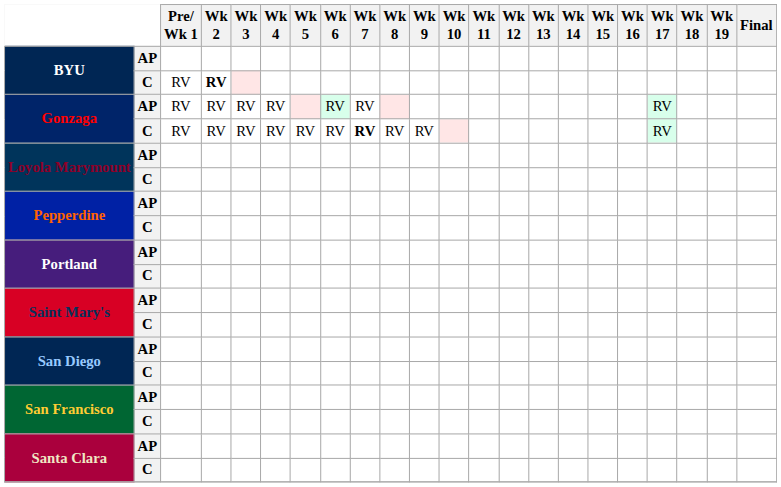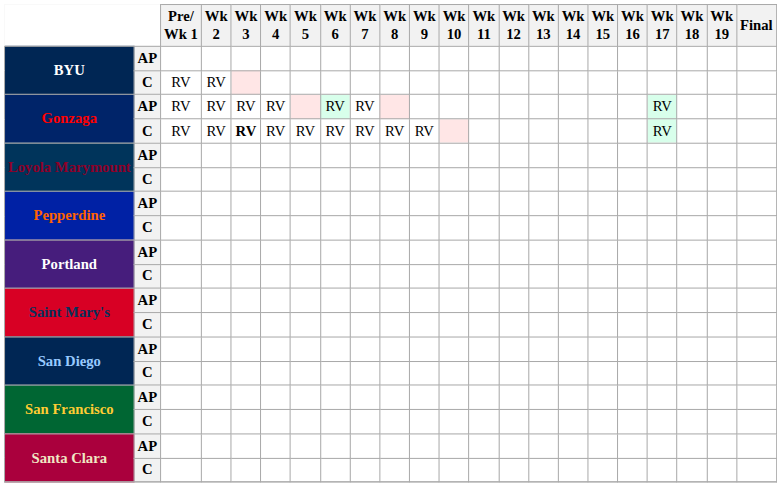(216, 82) bold -> (216, 82) normal
(246, 131) normal -> (246, 131) bold
(365, 131) bold -> (365, 131) normal
